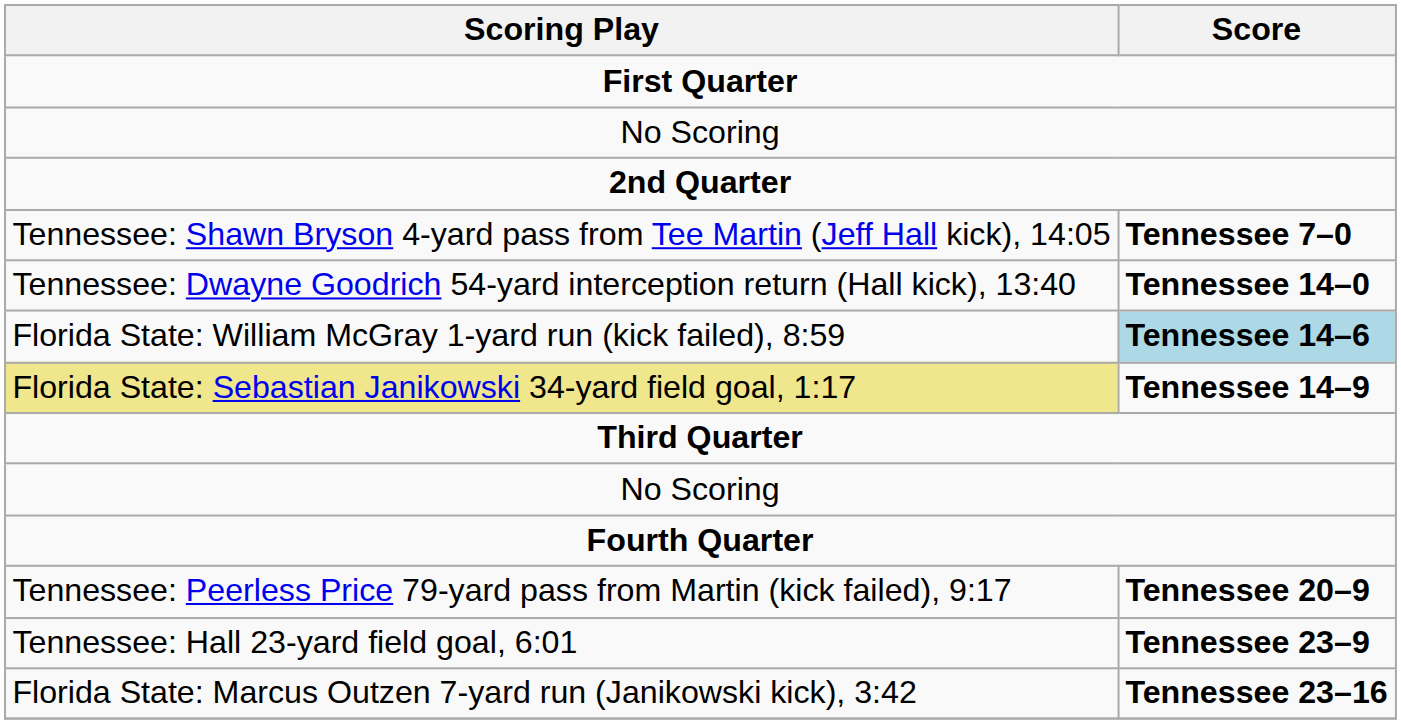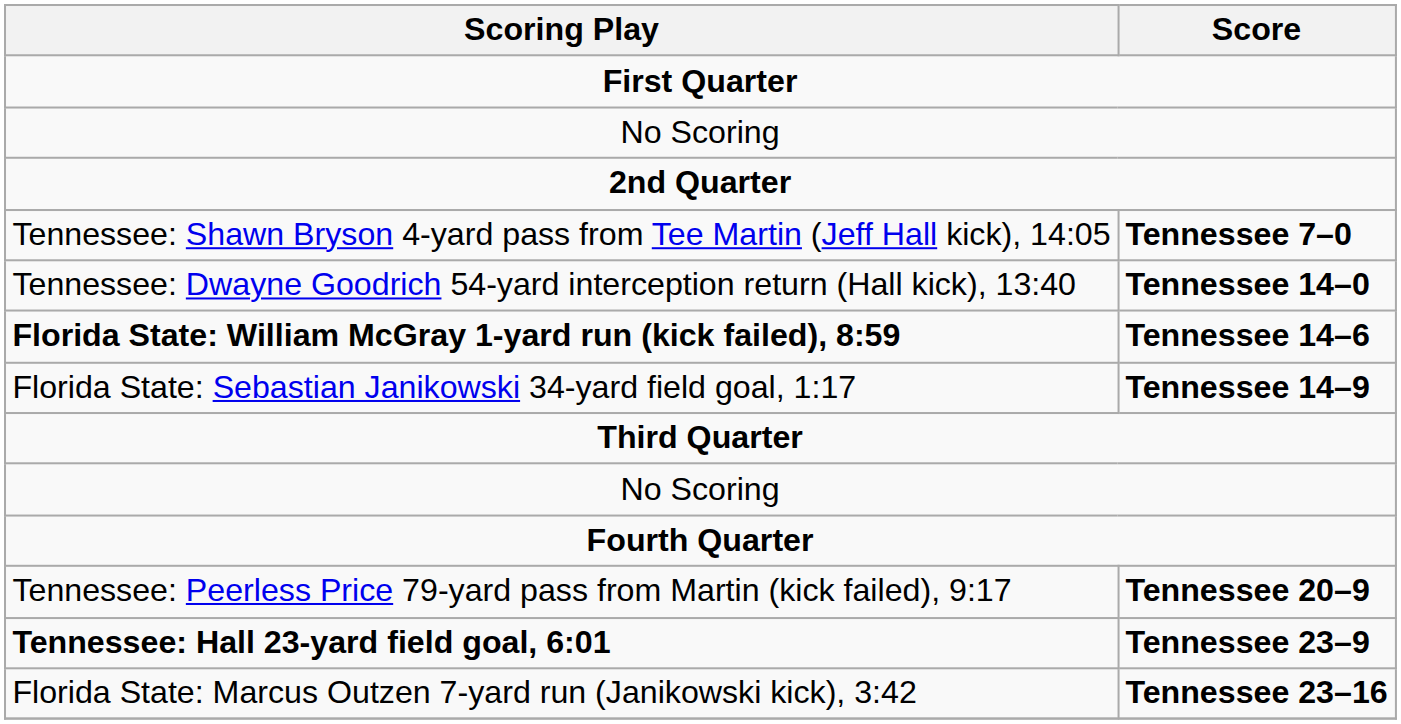(429, 336) normal -> (456, 336) bold
(1248, 336) lightblue background -> (1248, 336) no background
(434, 387) khaki background -> (434, 387) no background
(295, 642) normal -> (311, 642) bold
